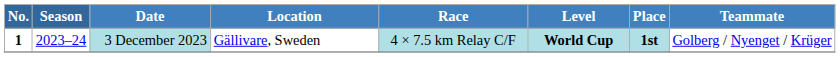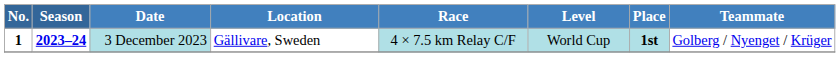(61, 40) normal -> (61, 40) bold
(579, 40) bold -> (579, 40) normal
